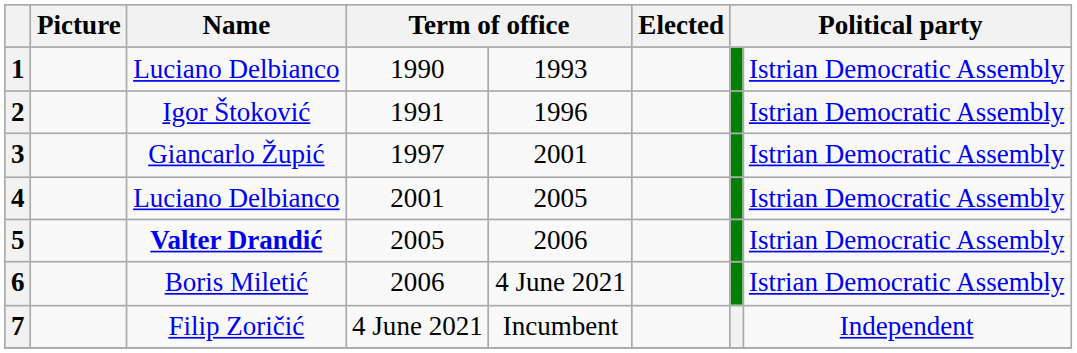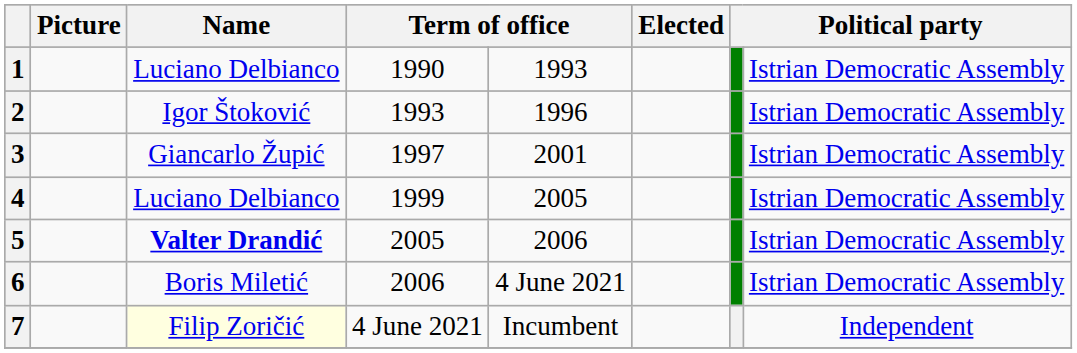(417, 111) 1991 -> (417, 111) 1993
(417, 197) 2001 -> (417, 197) 1999
(236, 326) no background -> (236, 326) lightyellow background
